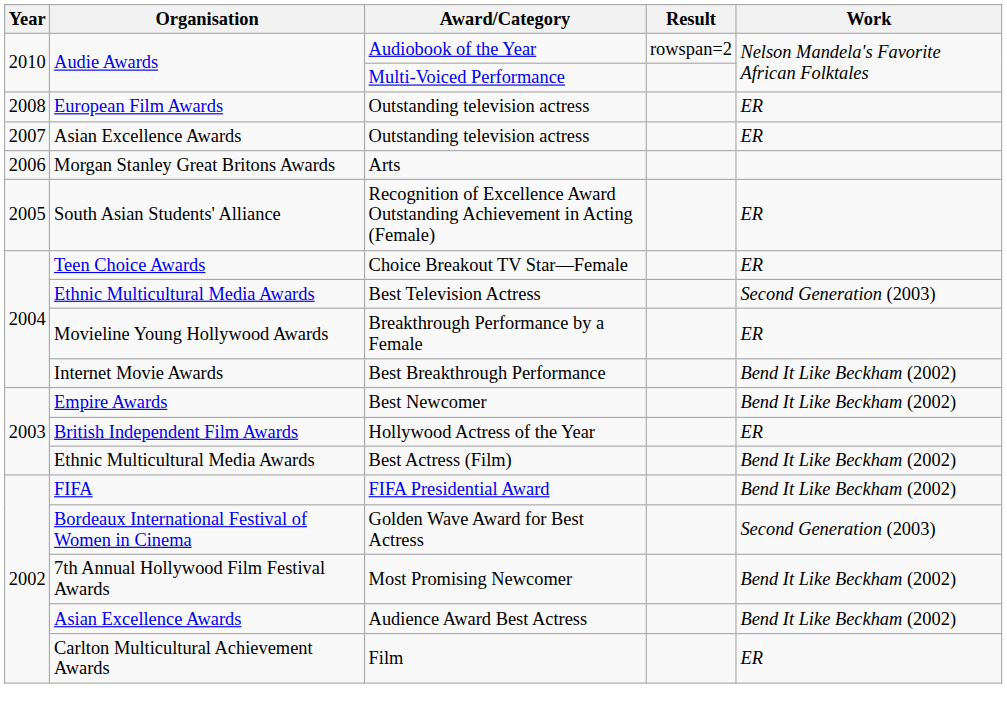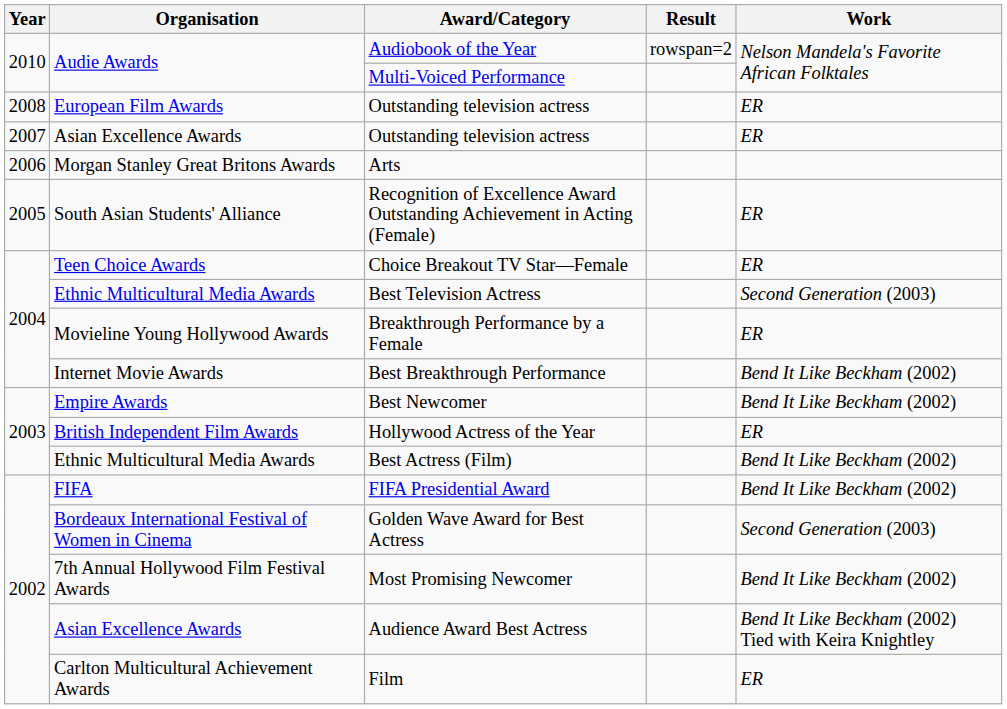(848, 618) Bend It Like Beckham (2002) -> (848, 629) Bend It Like Beckham (2002) Tied with Keira Knightley
